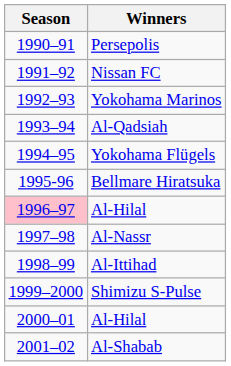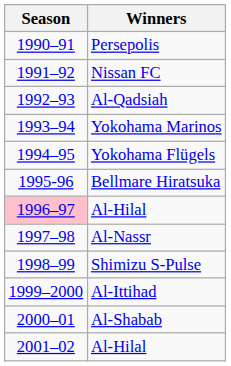(156, 99) Yokohama Marinos -> (129, 99) Al-Qadsiah
(129, 127) Al-Qadsiah -> (156, 127) Yokohama Marinos
(124, 264) Al-Ittihad -> (146, 264) Shimizu S-Pulse
(146, 291) Shimizu S-Pulse -> (124, 291) Al-Ittihad
(119, 318) Al-Hilal -> (126, 318) Al-Shabab
(126, 346) Al-Shabab -> (119, 346) Al-Hilal
